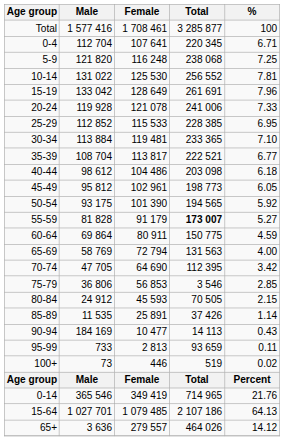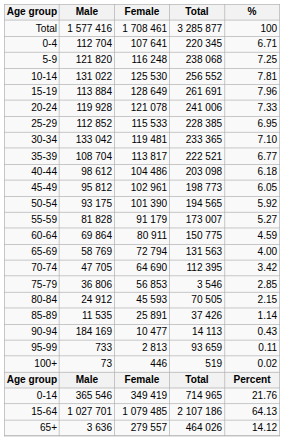(94, 92) 133 042 -> (94, 92) 113 884
(94, 140) 113 884 -> (94, 140) 133 042
(204, 220) bold -> (204, 220) normal
